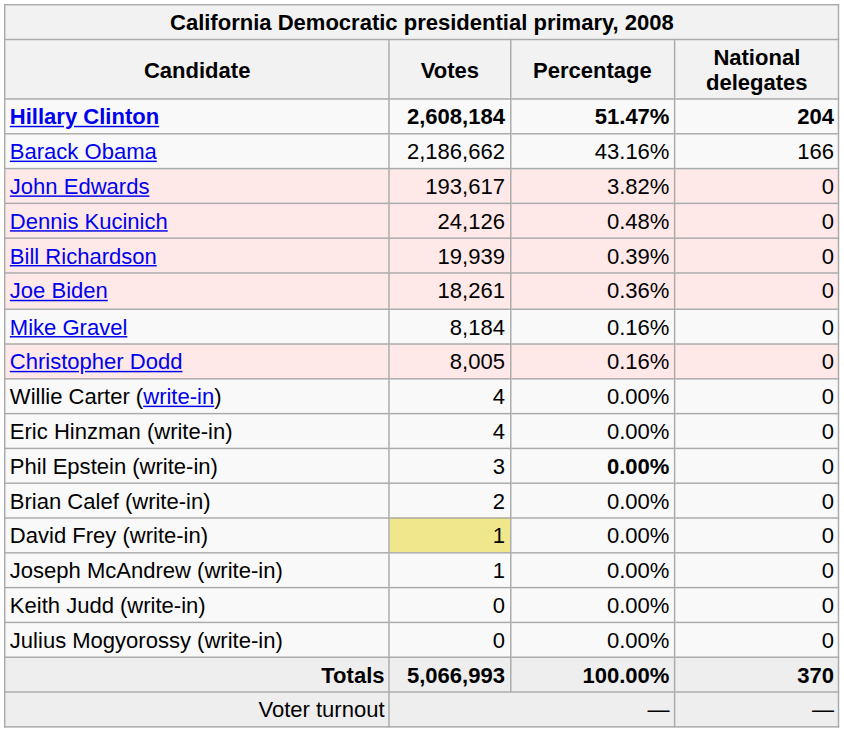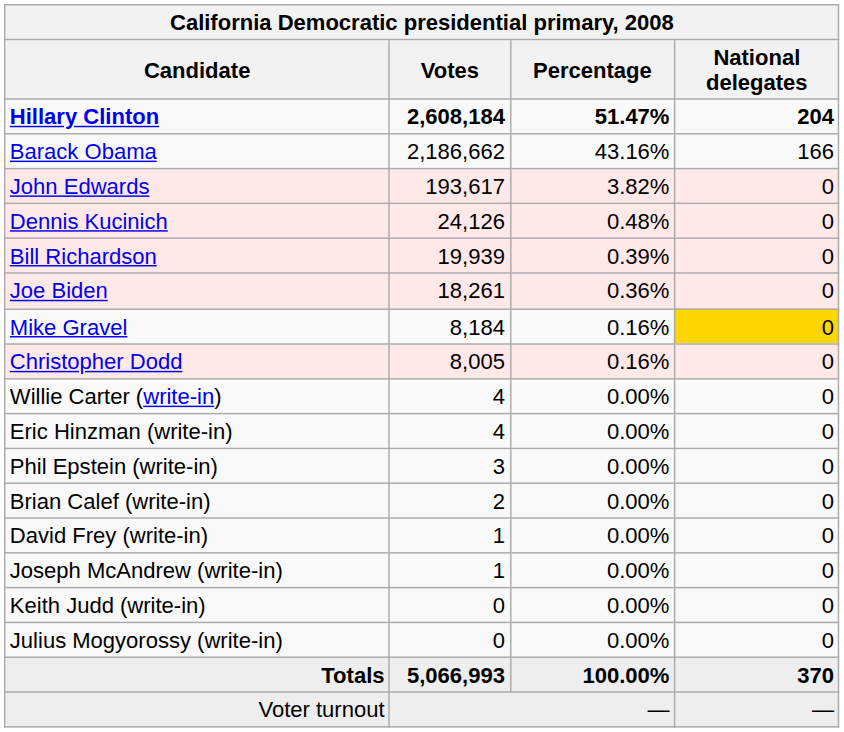(828, 326) no background -> (828, 326) gold background
(638, 466) bold -> (638, 466) normal
(499, 535) khaki background -> (499, 535) no background
